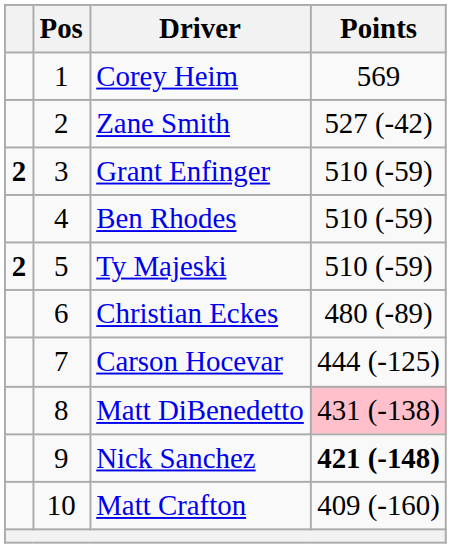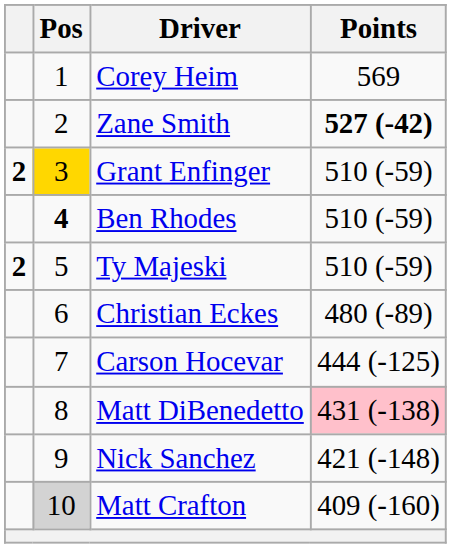(379, 123) normal -> (379, 123) bold
(61, 171) no background -> (61, 171) gold background
(61, 218) normal -> (61, 218) bold
(379, 457) bold -> (379, 457) normal
(61, 504) no background -> (61, 504) lightgrey background
